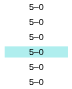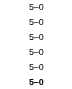(36, 52) paleturquoise background -> (36, 52) no background
(36, 82) normal -> (36, 82) bold
